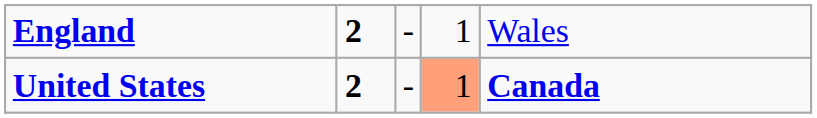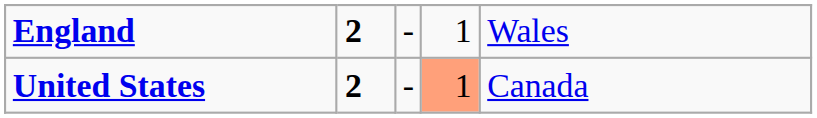(544, 84) bold -> (538, 84) normal
